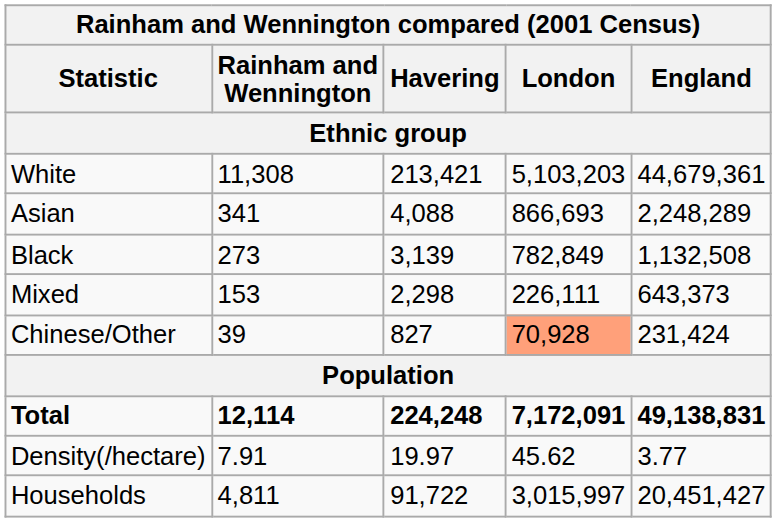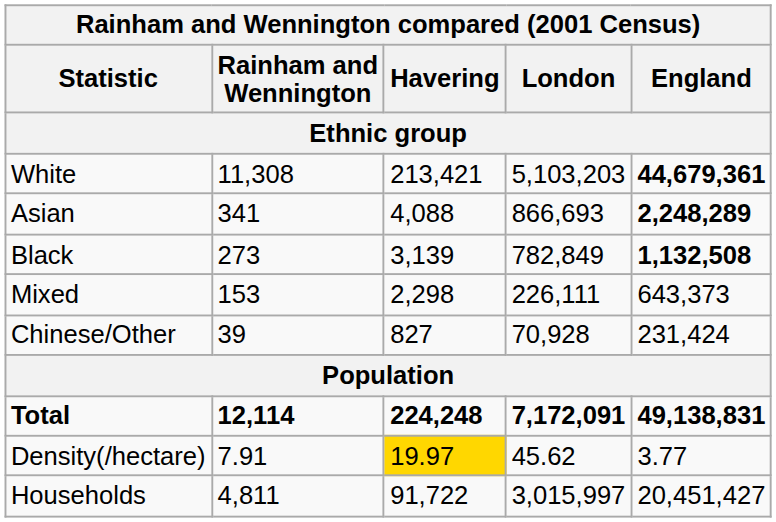(701, 174) normal -> (701, 174) bold
(694, 214) normal -> (694, 214) bold
(694, 254) normal -> (694, 254) bold
(551, 335) lightsalmon background -> (551, 335) no background
(422, 456) no background -> (422, 456) gold background
